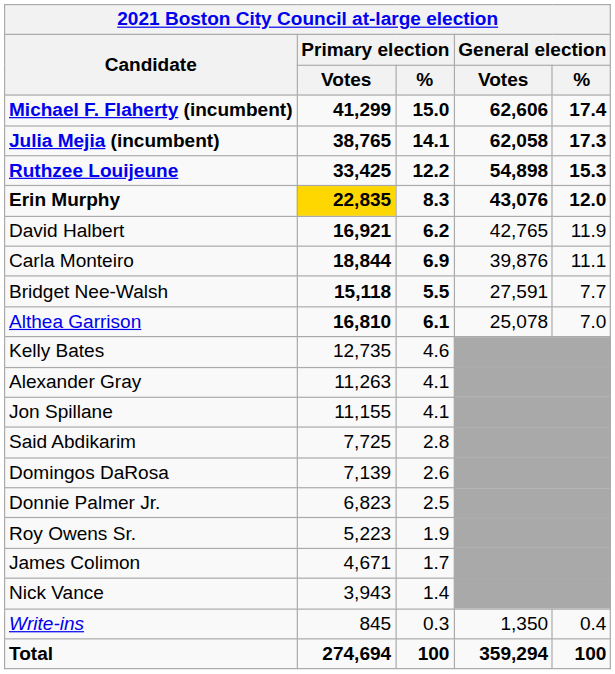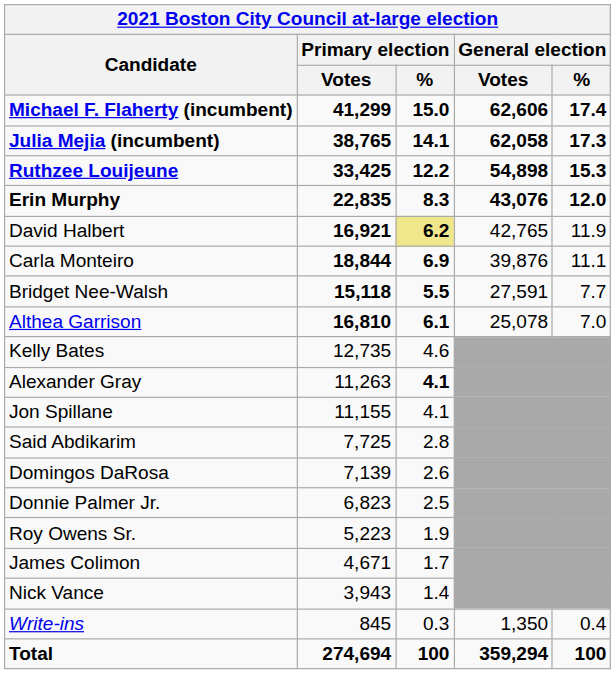(362, 200) gold background -> (362, 200) no background
(436, 230) no background -> (436, 230) khaki background
(436, 381) normal -> (436, 381) bold
